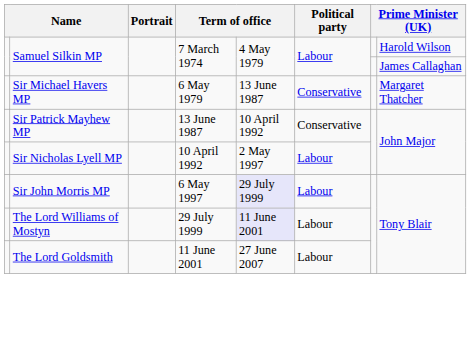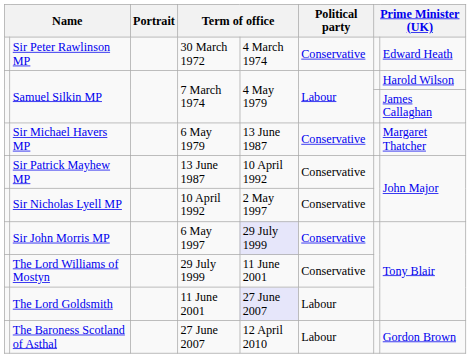+ row: (61, 53)
(315, 158) Labour -> (333, 205) Conservative
(315, 191) Labour -> (333, 238) Conservative
(258, 224) lavender background -> (261, 271) no background
(315, 224) Labour -> (333, 271) Conservative
(258, 257) no background -> (261, 303) lavender background
+ row: (69, 336)
